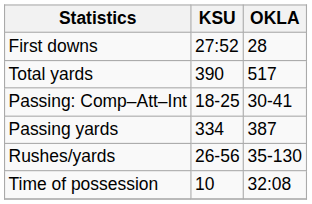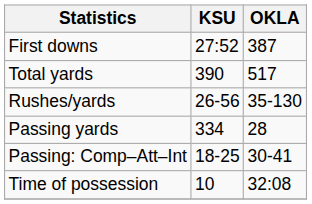(257, 46) 28 -> (262, 46) 387
rows swapped: (62, 157) <-> (98, 101)
(262, 129) 387 -> (257, 129) 28
